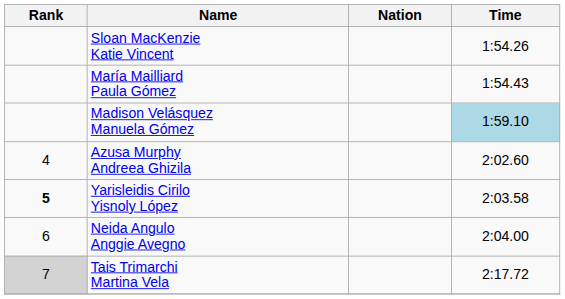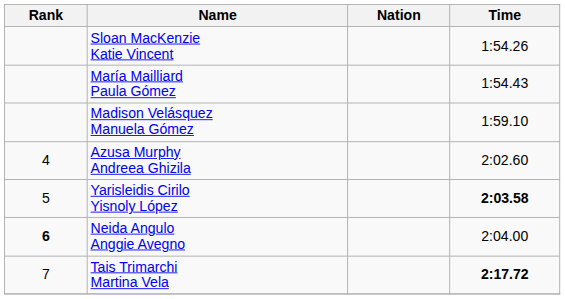(505, 122) lightblue background -> (505, 122) no background
(46, 198) bold -> (46, 198) normal
(505, 198) normal -> (505, 198) bold
(46, 236) normal -> (46, 236) bold
(46, 274) lightgrey background -> (46, 274) no background
(505, 274) normal -> (505, 274) bold
